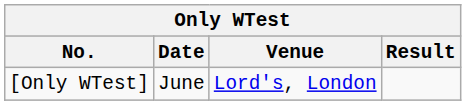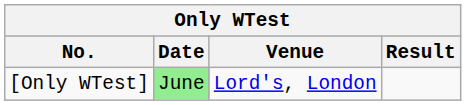(181, 84) no background -> (181, 84) lightgreen background
